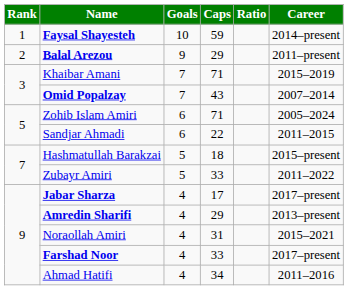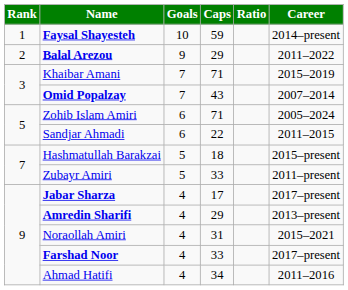(306, 54) 2011–present -> (306, 54) 2011–2022
(306, 174) 2011–2022 -> (306, 174) 2011–present
